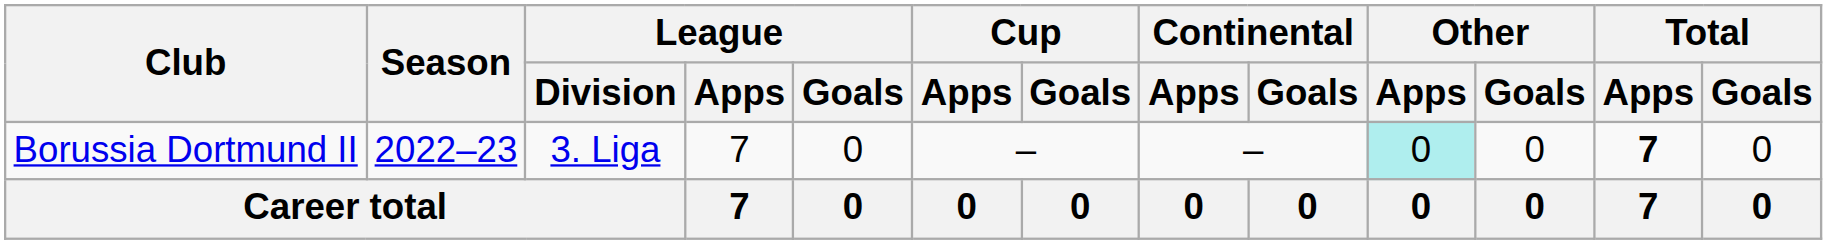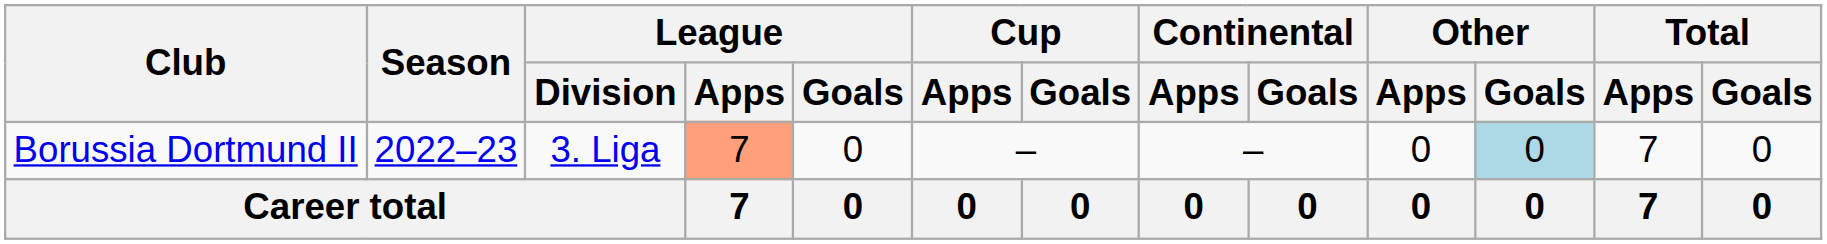(739, 149) no background -> (739, 149) lightsalmon background
(1421, 149) paleturquoise background -> (1421, 149) no background
(1535, 149) no background -> (1535, 149) lightblue background
(1648, 149) bold -> (1648, 149) normal
